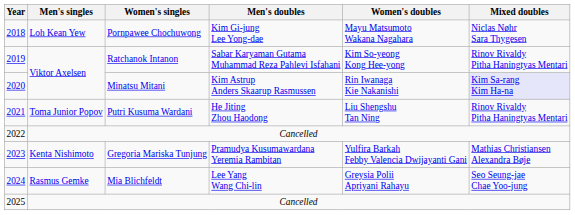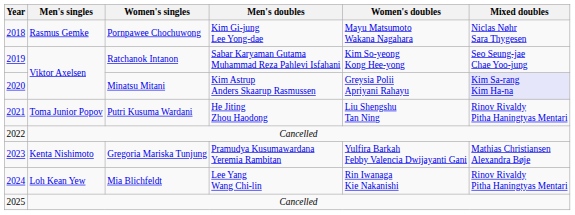(58, 33) Loh Kean Yew -> (59, 33) Rasmus Gemke
(519, 60) Rinov Rivaldy Pitha Haningtyas Mentari -> (499, 60) Seo Seung-jae Chae Yoo-jung
(372, 86) Rin Iwanaga Kie Nakanishi -> (377, 86) Greysia Polii Apriyani Rahayu
(59, 181) Rasmus Gemke -> (58, 181) Loh Kean Yew
(377, 181) Greysia Polii Apriyani Rahayu -> (372, 181) Rin Iwanaga Kie Nakanishi
(499, 181) Seo Seung-jae Chae Yoo-jung -> (519, 181) Rinov Rivaldy Pitha Haningtyas Mentari
